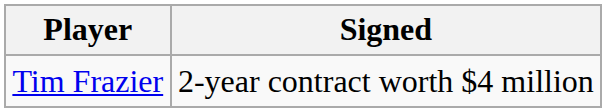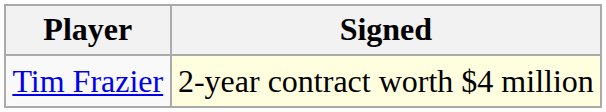(386, 80) no background -> (386, 80) lightyellow background
